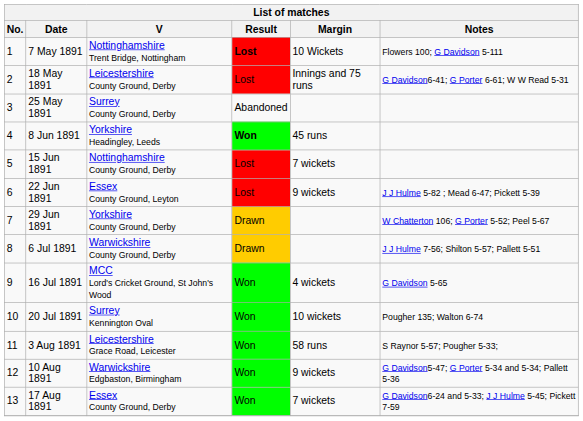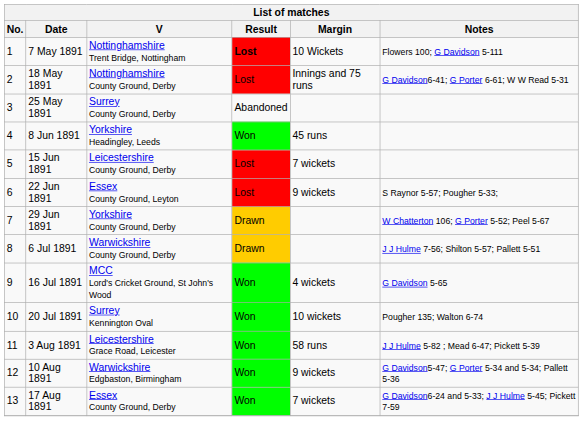(132, 79) Leicestershire County Ground, Derby -> (132, 79) Nottinghamshire County Ground, Derby
(246, 136) bold -> (245, 136) normal
(132, 164) Nottinghamshire County Ground, Derby -> (132, 164) Leicestershire County Ground, Derby
(461, 193) J J Hulme 5-82 ; Mead 6-47; Pickett 5-39 -> (440, 193) S Raynor 5-57; Pougher 5-33;
(440, 345) S Raynor 5-57; Pougher 5-33; -> (461, 345) J J Hulme 5-82 ; Mead 6-47; Pickett 5-39
